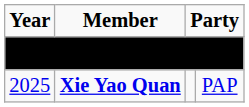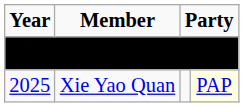(120, 85) bold -> (117, 85) normal
(220, 85) no background -> (214, 85) lightyellow background
